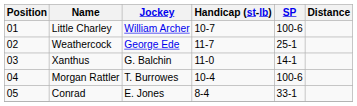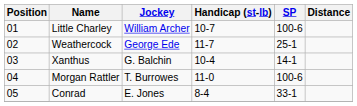(204, 61) 11-0 -> (205, 61) 10-4
(205, 77) 10-4 -> (204, 77) 11-0
